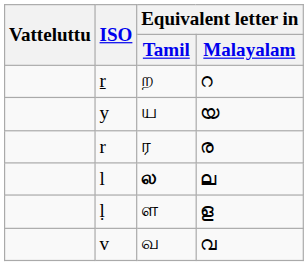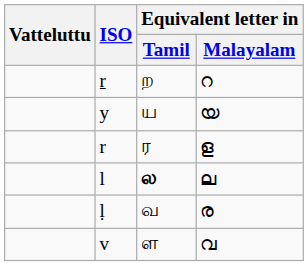(207, 146) ര -> (207, 146) ള
(149, 210) ள -> (150, 210) வ
(207, 211) ള -> (207, 211) ര
(150, 242) வ -> (149, 242) ள
